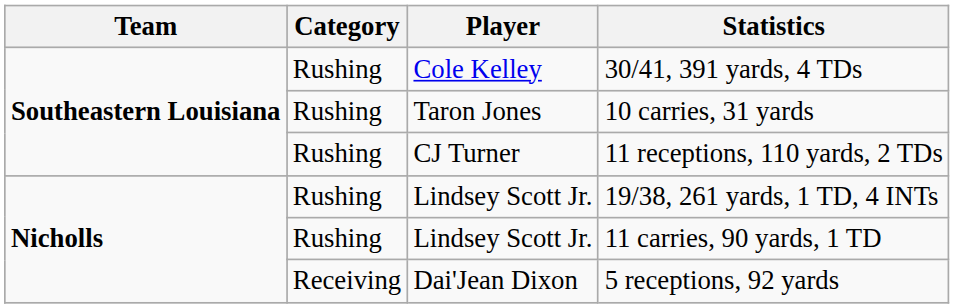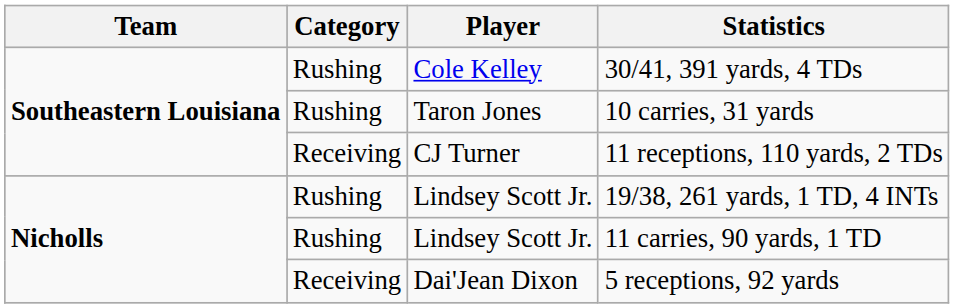(337, 153) Rushing -> (347, 153) Receiving
